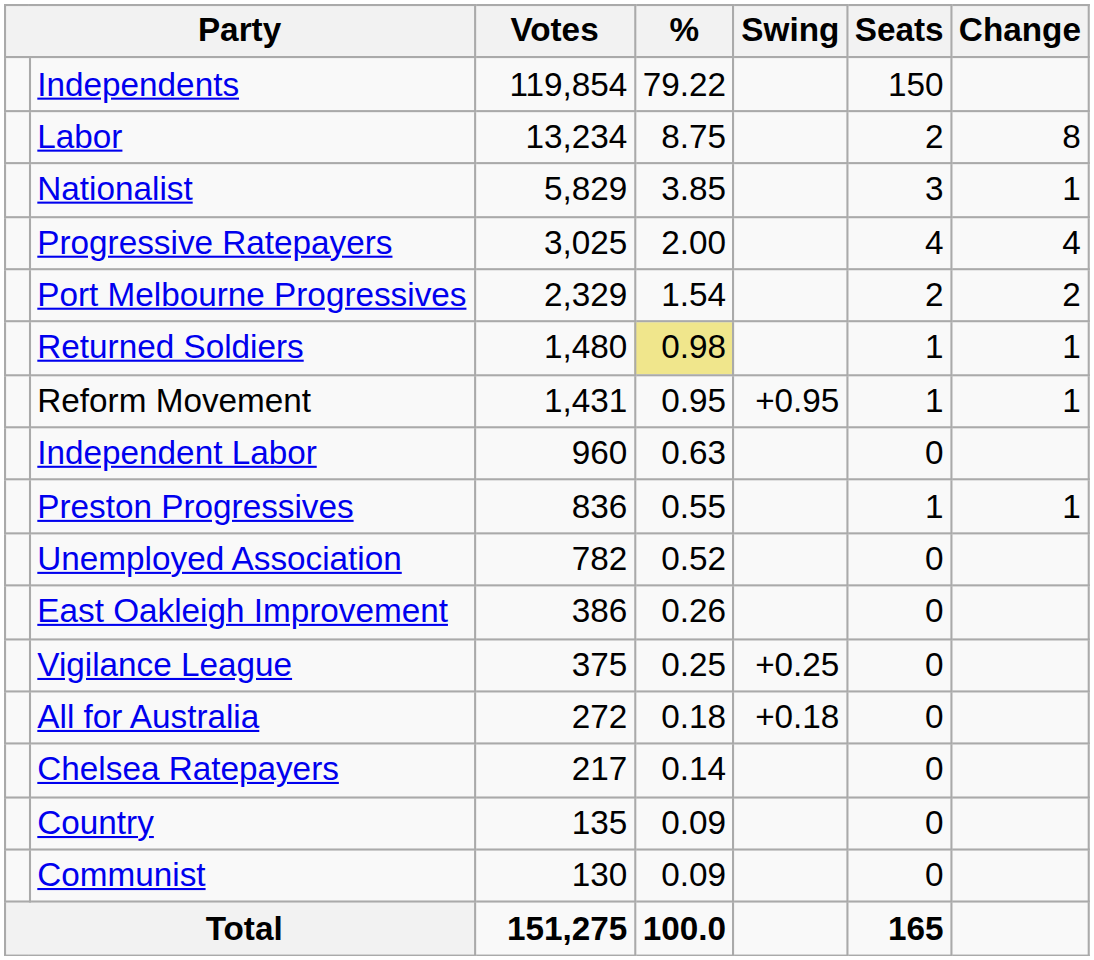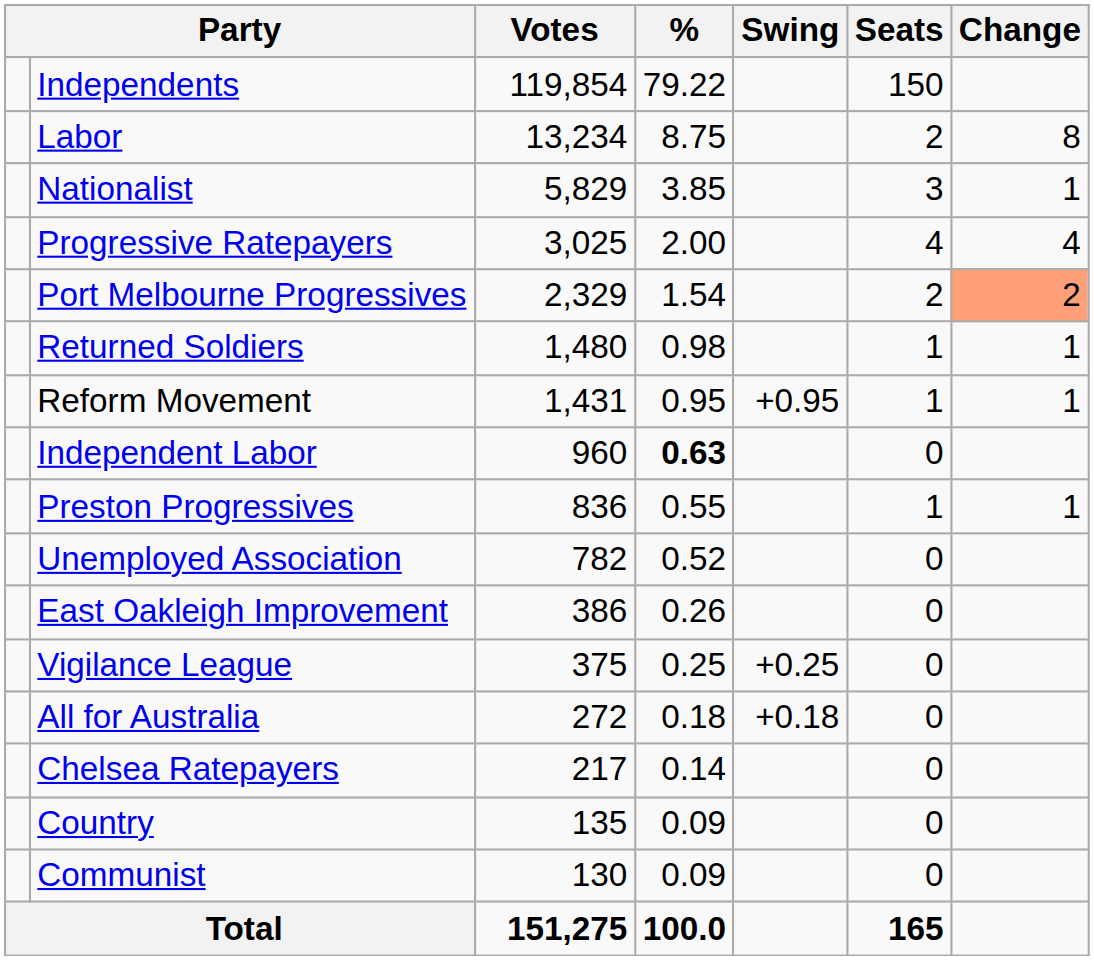(1072, 294) no background -> (1072, 294) lightsalmon background
(694, 347) khaki background -> (694, 347) no background
(694, 453) normal -> (694, 453) bold
